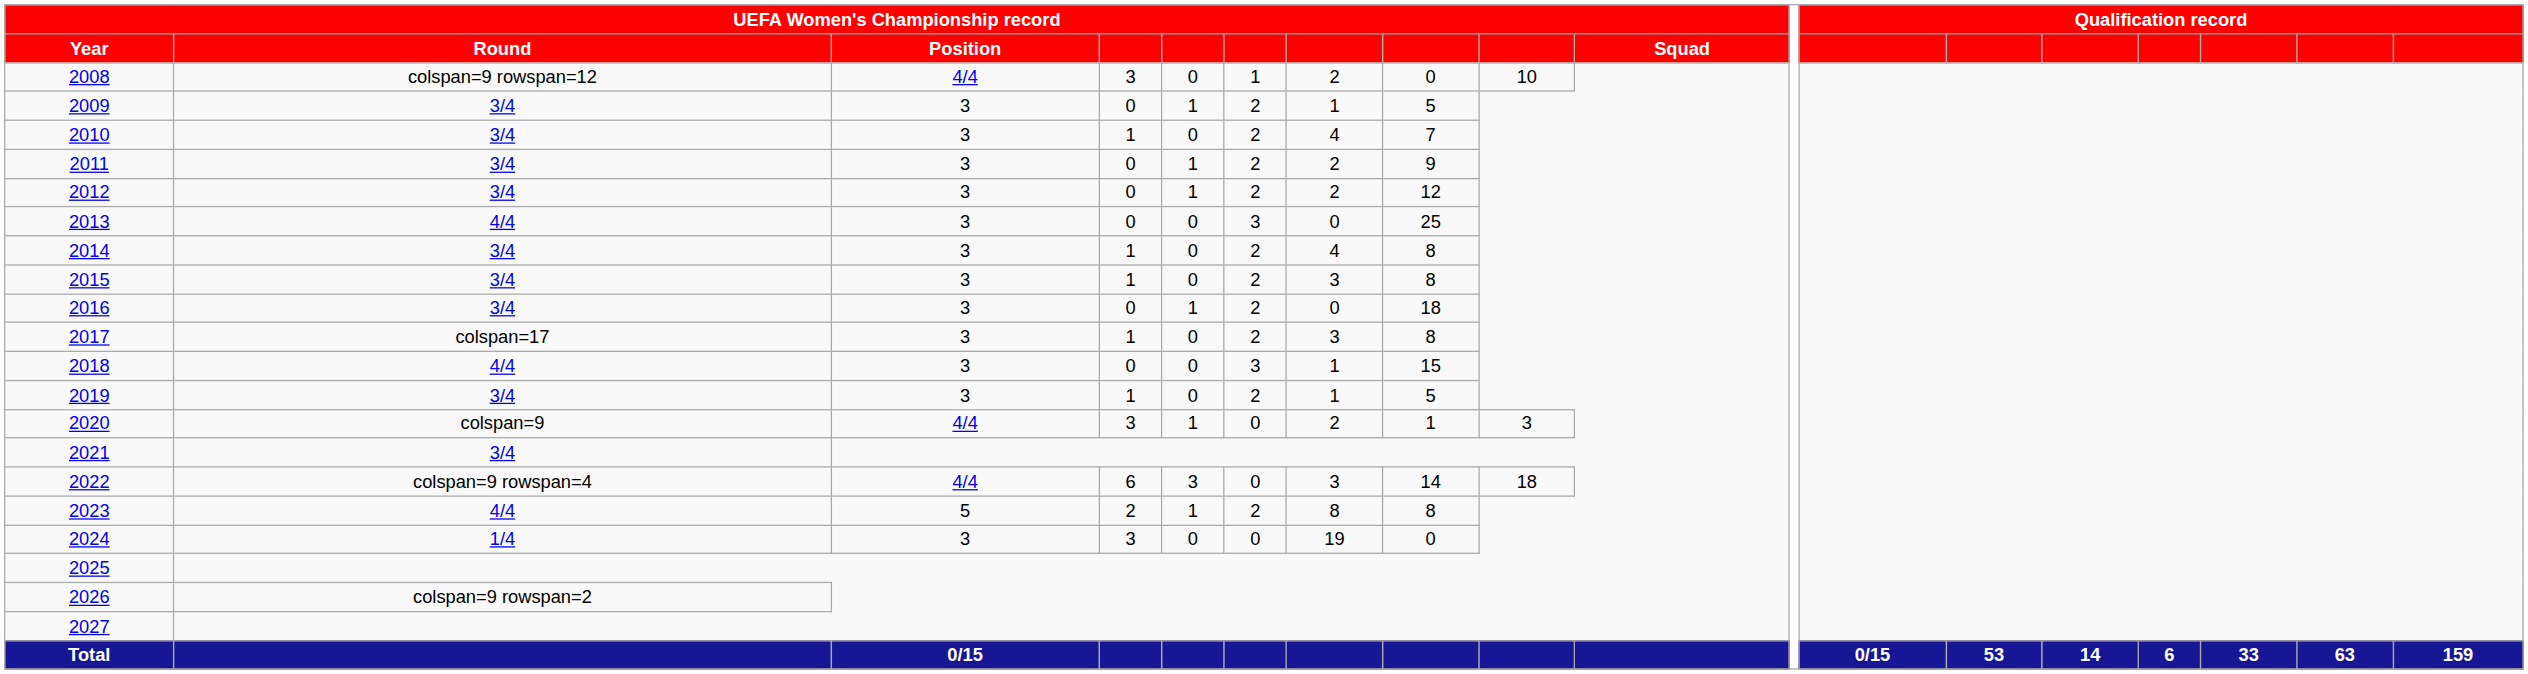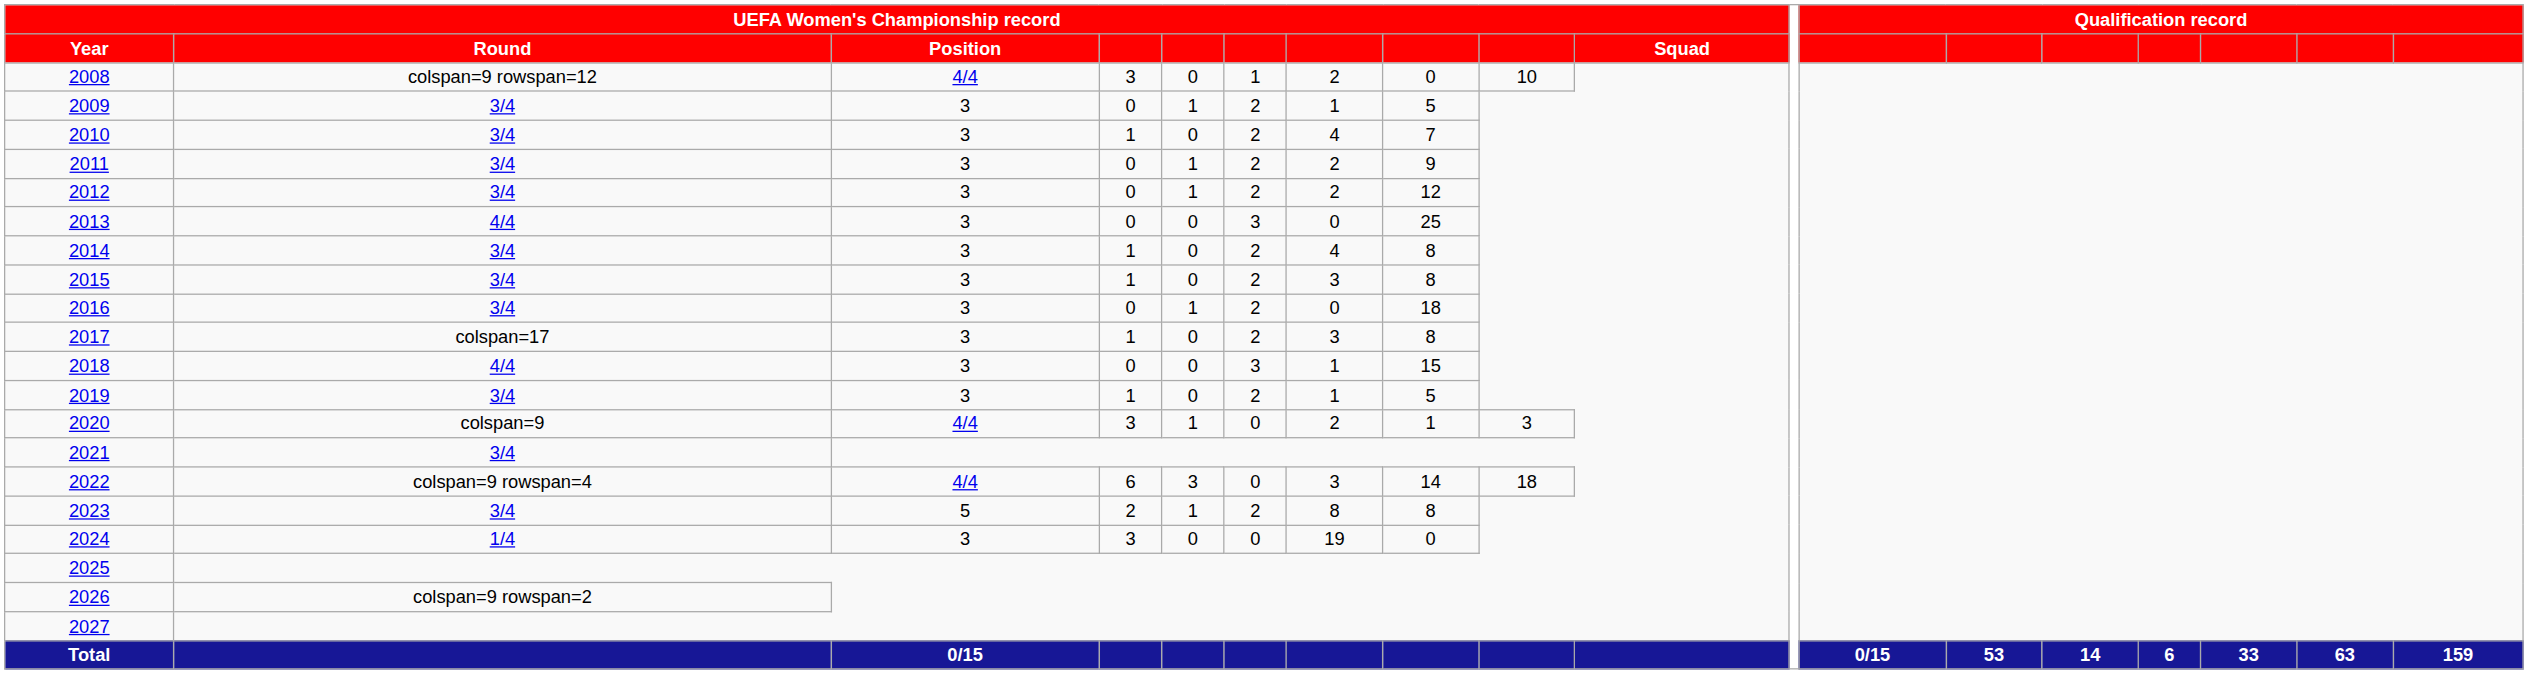(502, 511) 4/4 -> (502, 511) 3/4
